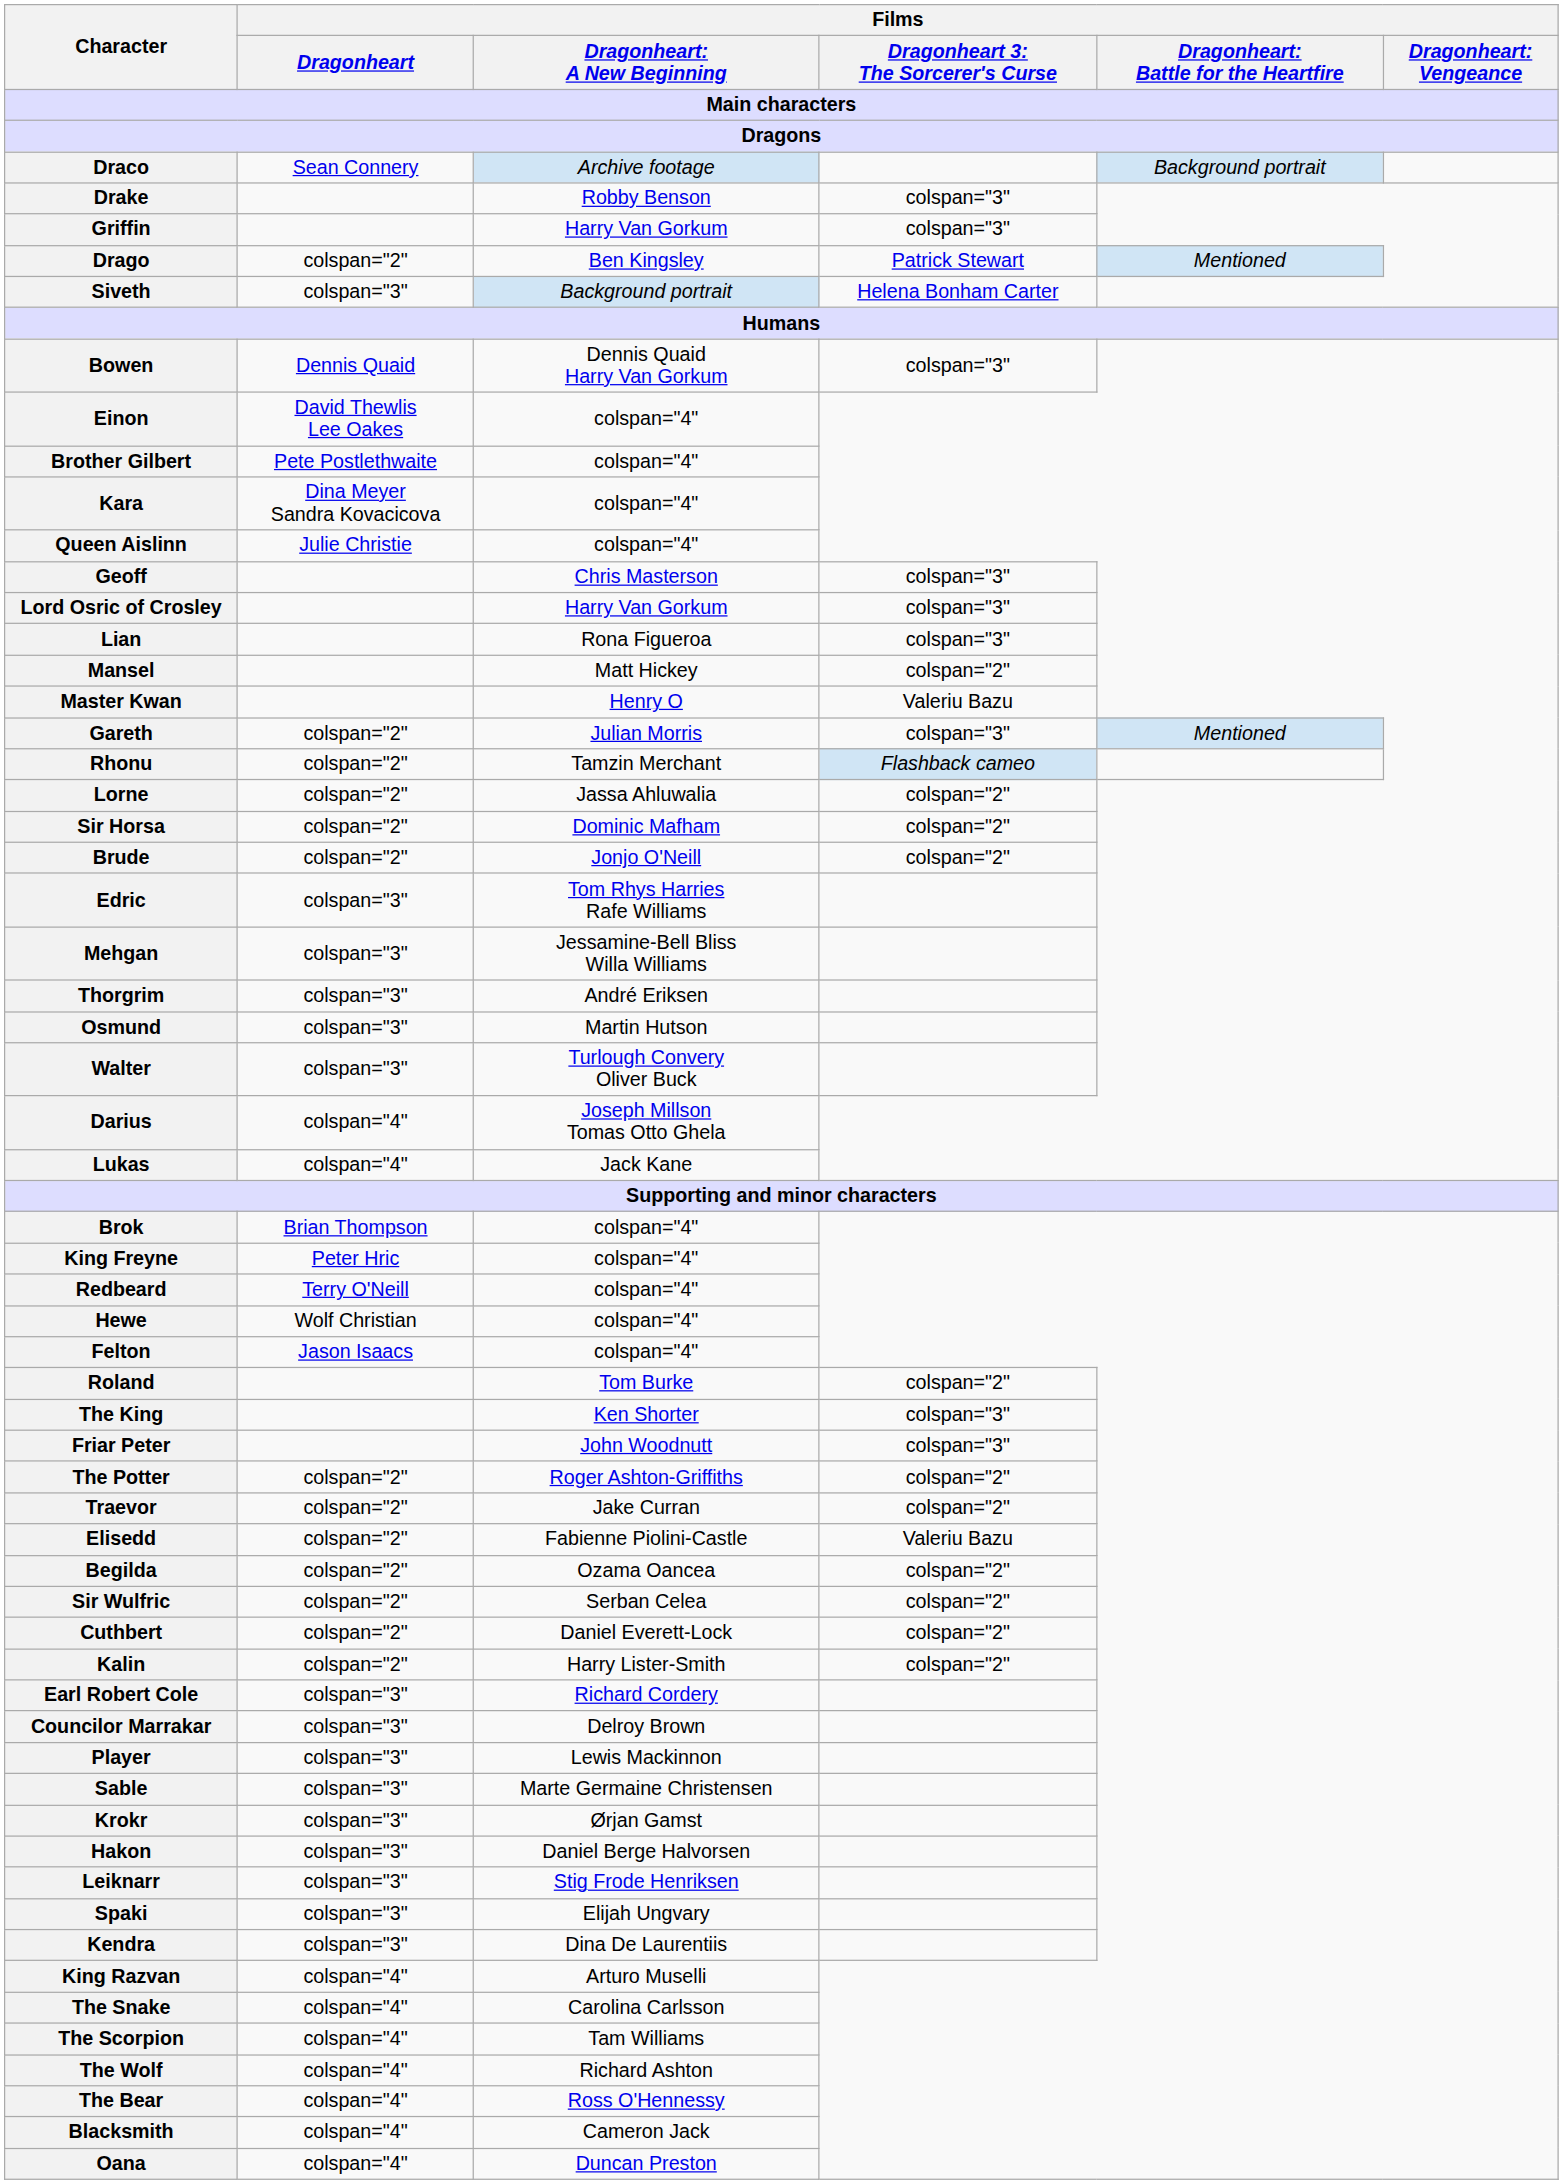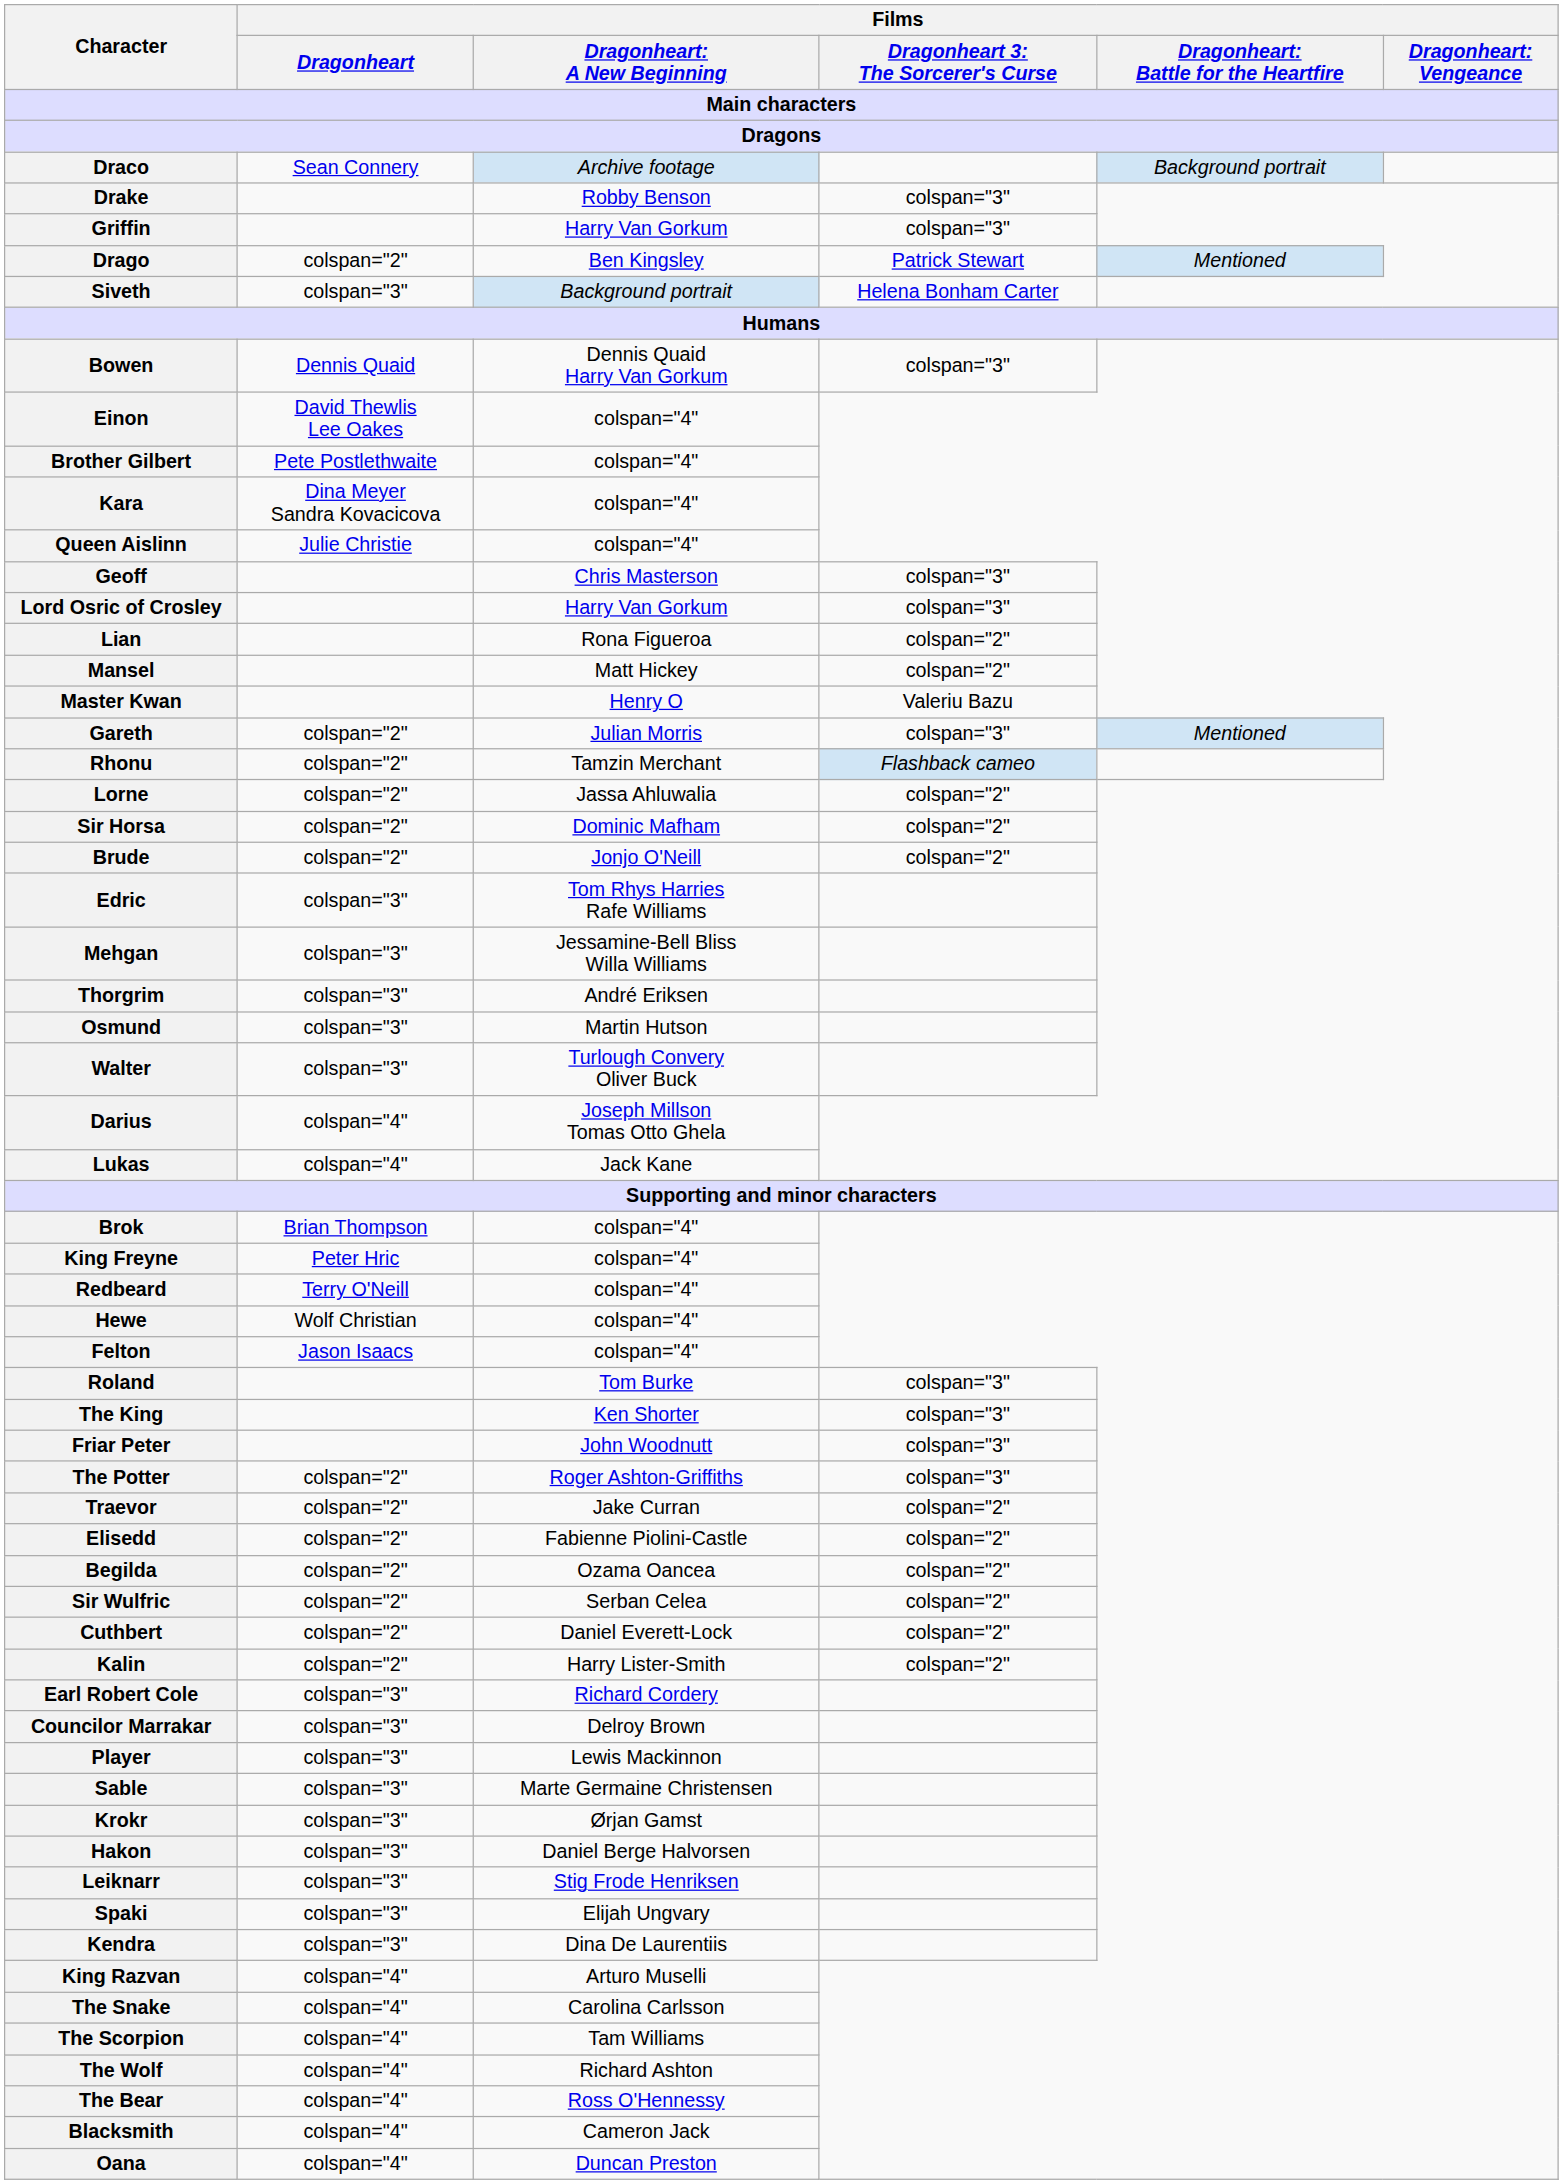(958, 639) colspan="3" -> (958, 639) colspan="2"
(958, 1383) colspan="2" -> (958, 1383) colspan="3"
(958, 1476) colspan="2" -> (958, 1476) colspan="3"
(958, 1539) Valeriu Bazu -> (958, 1539) colspan="2"
